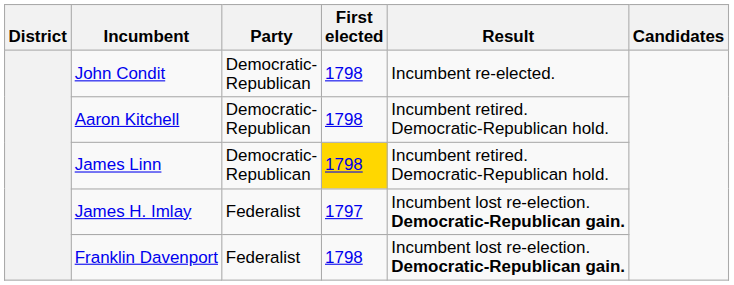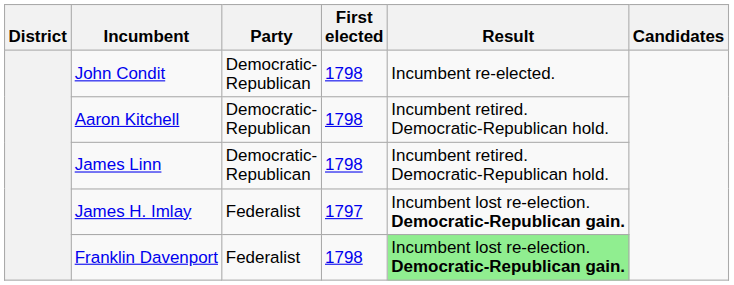(344, 165) gold background -> (344, 165) no background
(508, 257) no background -> (508, 257) lightgreen background
